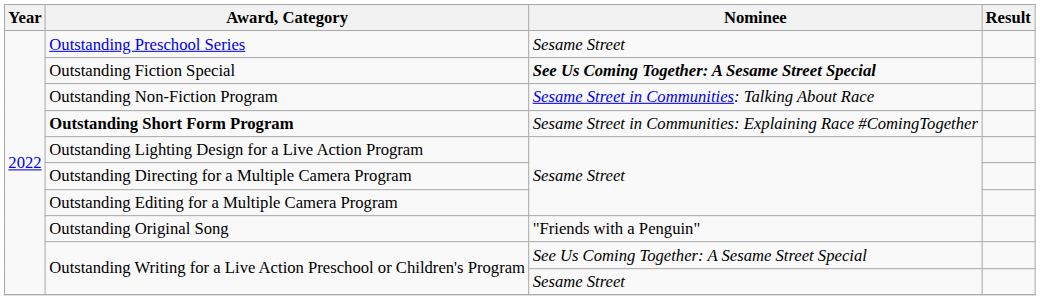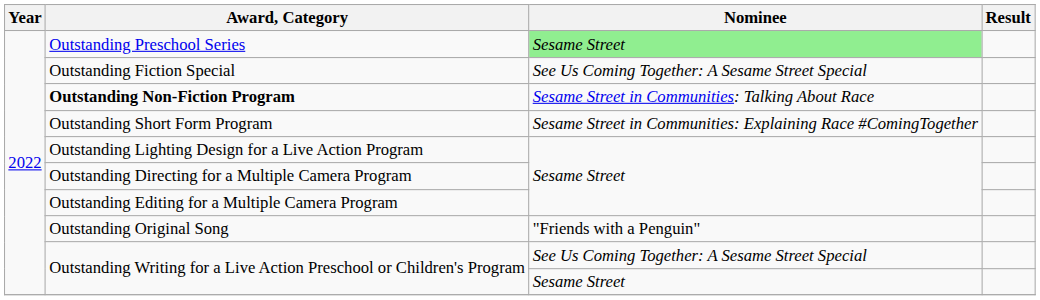(579, 44) no background -> (579, 44) lightgreen background
(704, 70) bold -> (700, 70) normal
(163, 96) normal -> (172, 96) bold
(171, 123) bold -> (161, 123) normal
